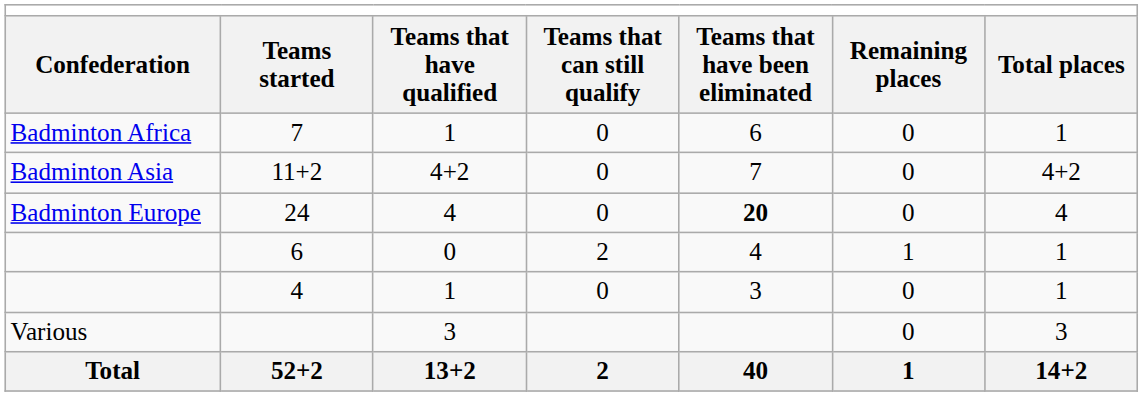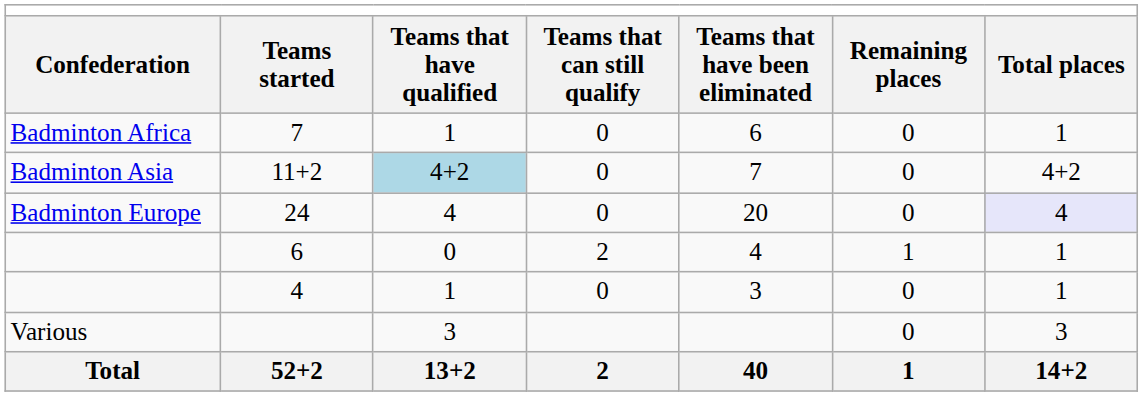(450, 172) no background -> (450, 172) lightblue background
(756, 212) bold -> (756, 212) normal
(1061, 212) no background -> (1061, 212) lavender background
